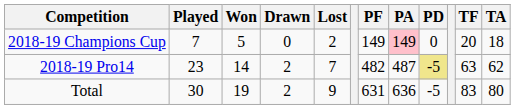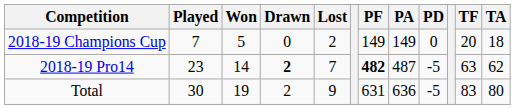(404, 41) pink background -> (404, 41) no background
(287, 66) normal -> (287, 66) bold
(373, 66) normal -> (373, 66) bold
(434, 66) khaki background -> (434, 66) no background
